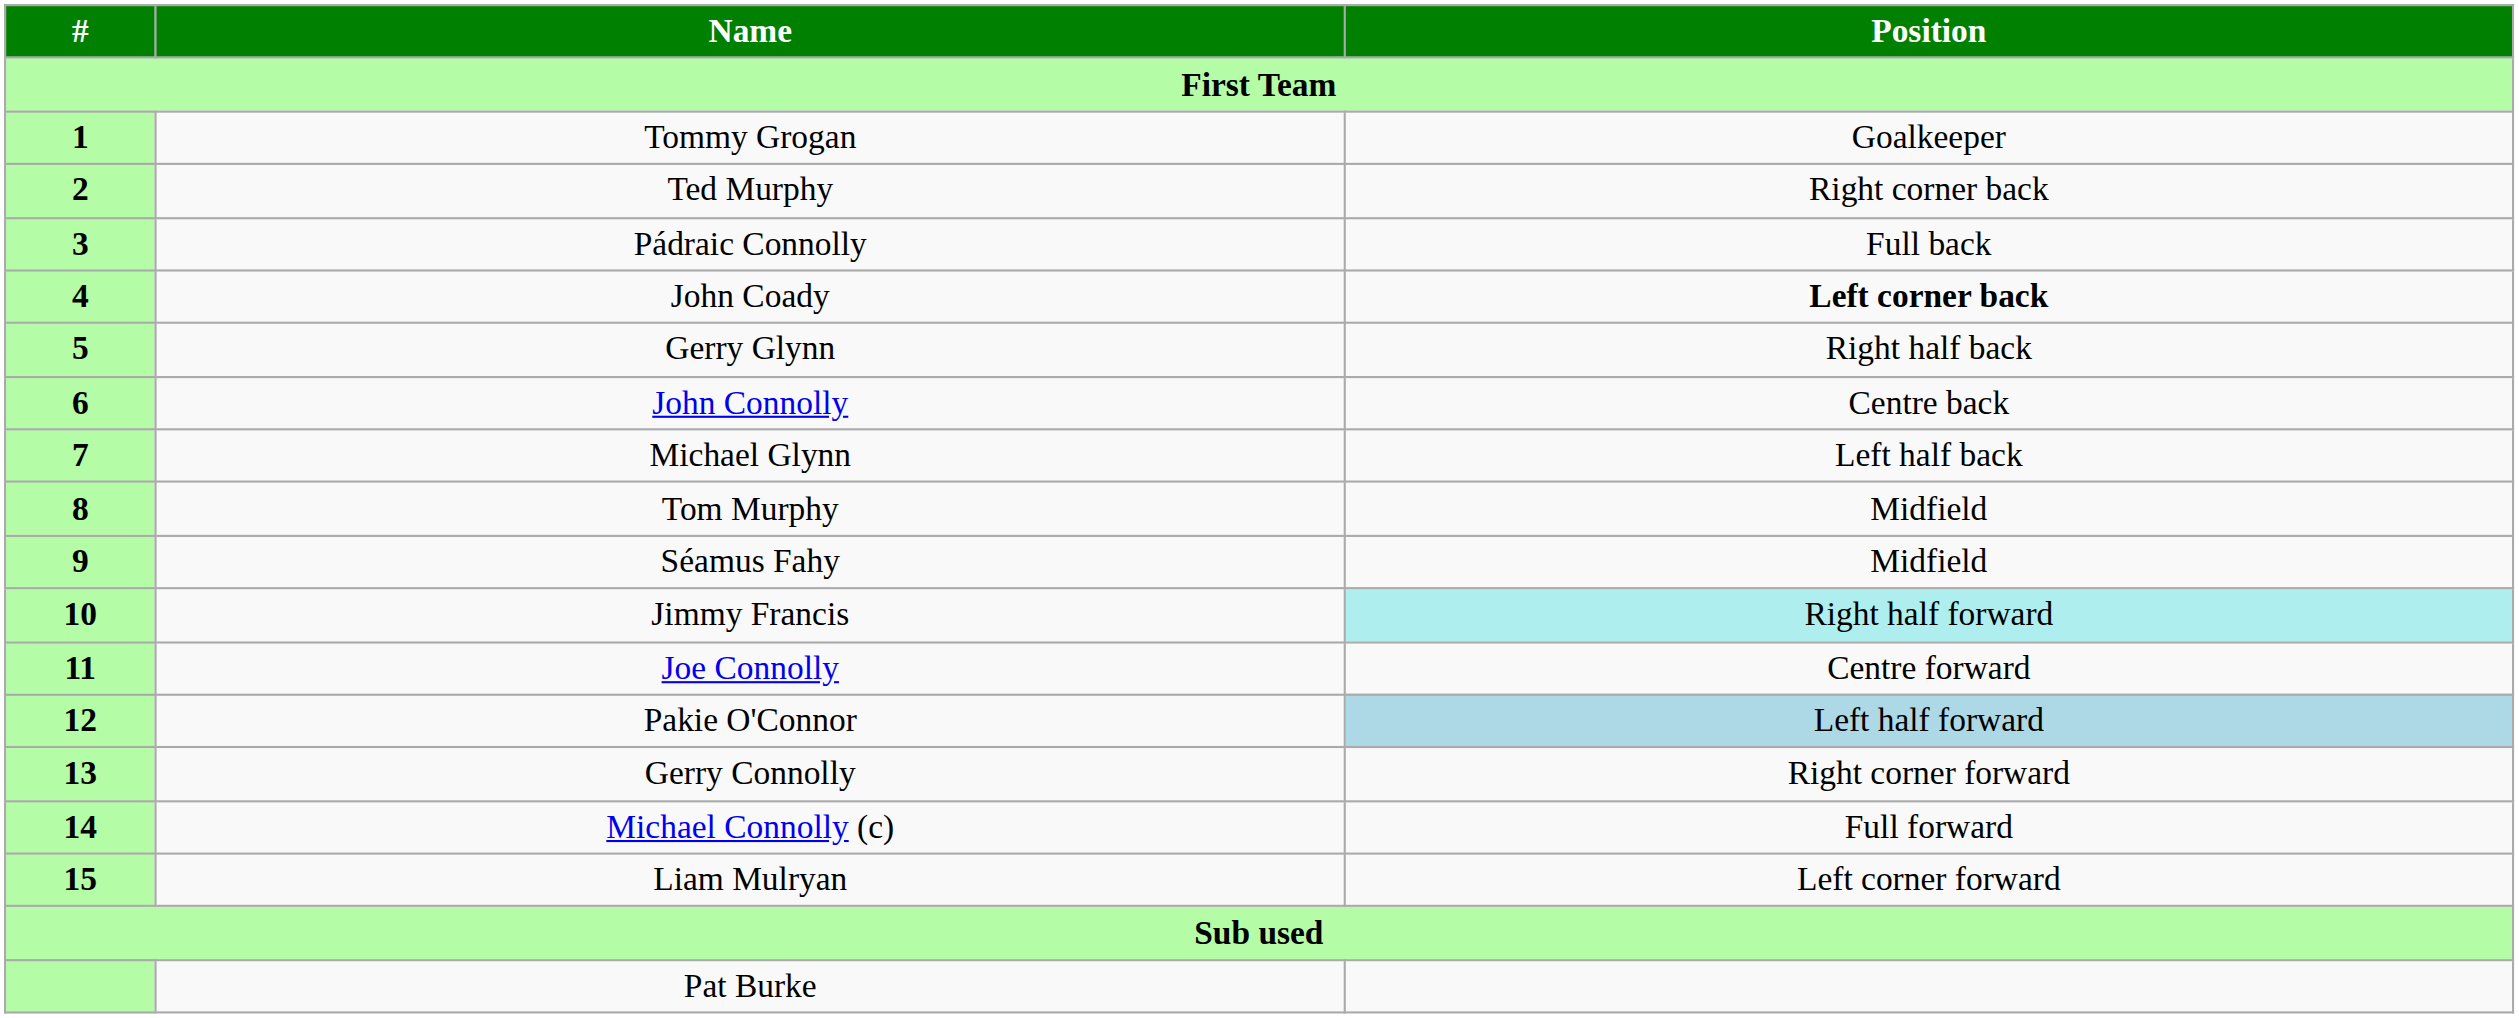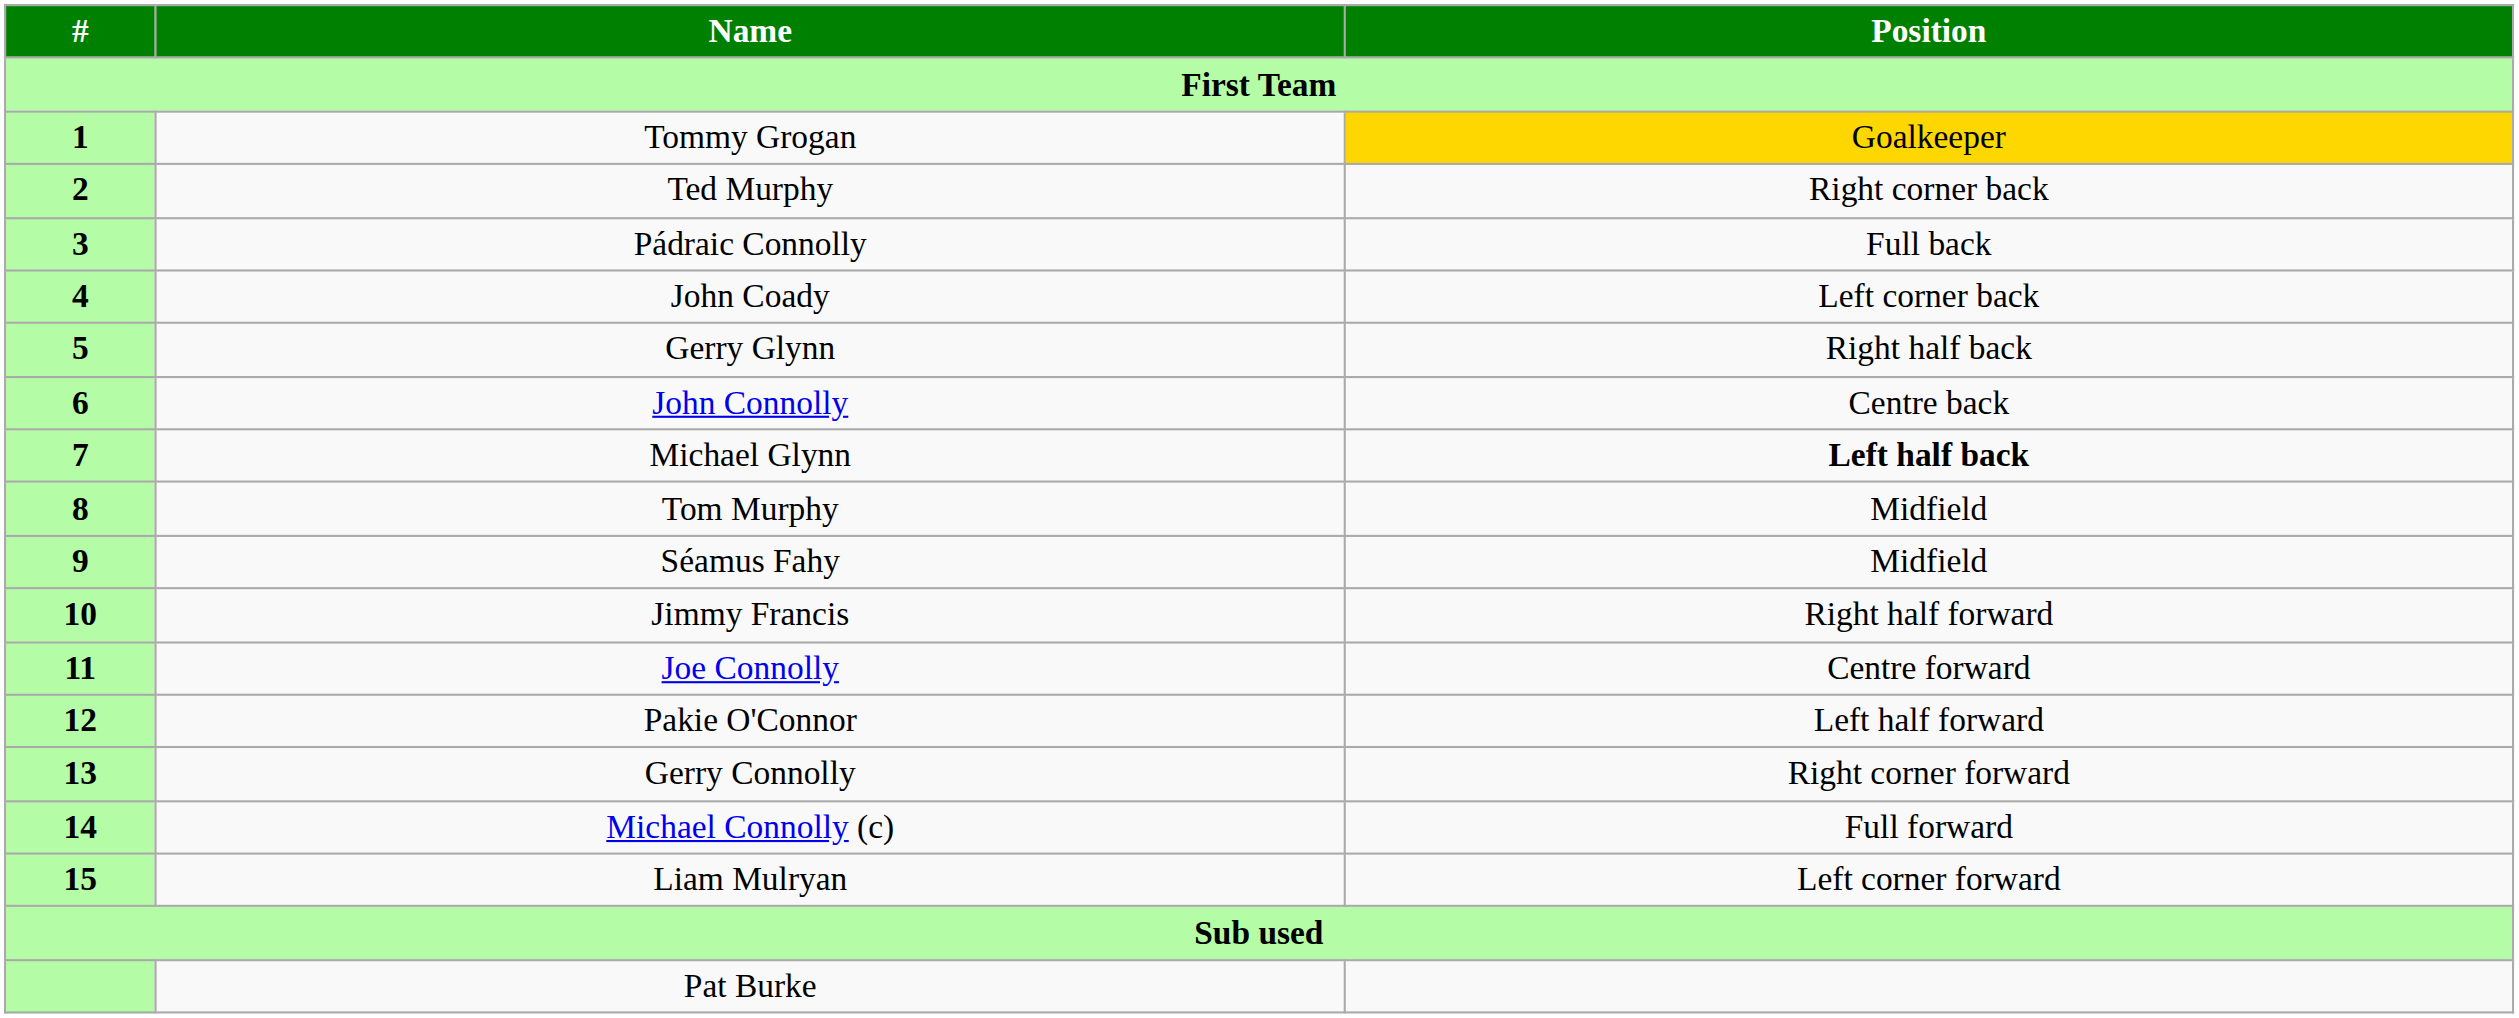(1929, 137) no background -> (1929, 137) gold background
(1929, 296) bold -> (1929, 296) normal
(1929, 455) normal -> (1929, 455) bold
(1929, 614) paleturquoise background -> (1929, 614) no background
(1929, 720) lightblue background -> (1929, 720) no background
